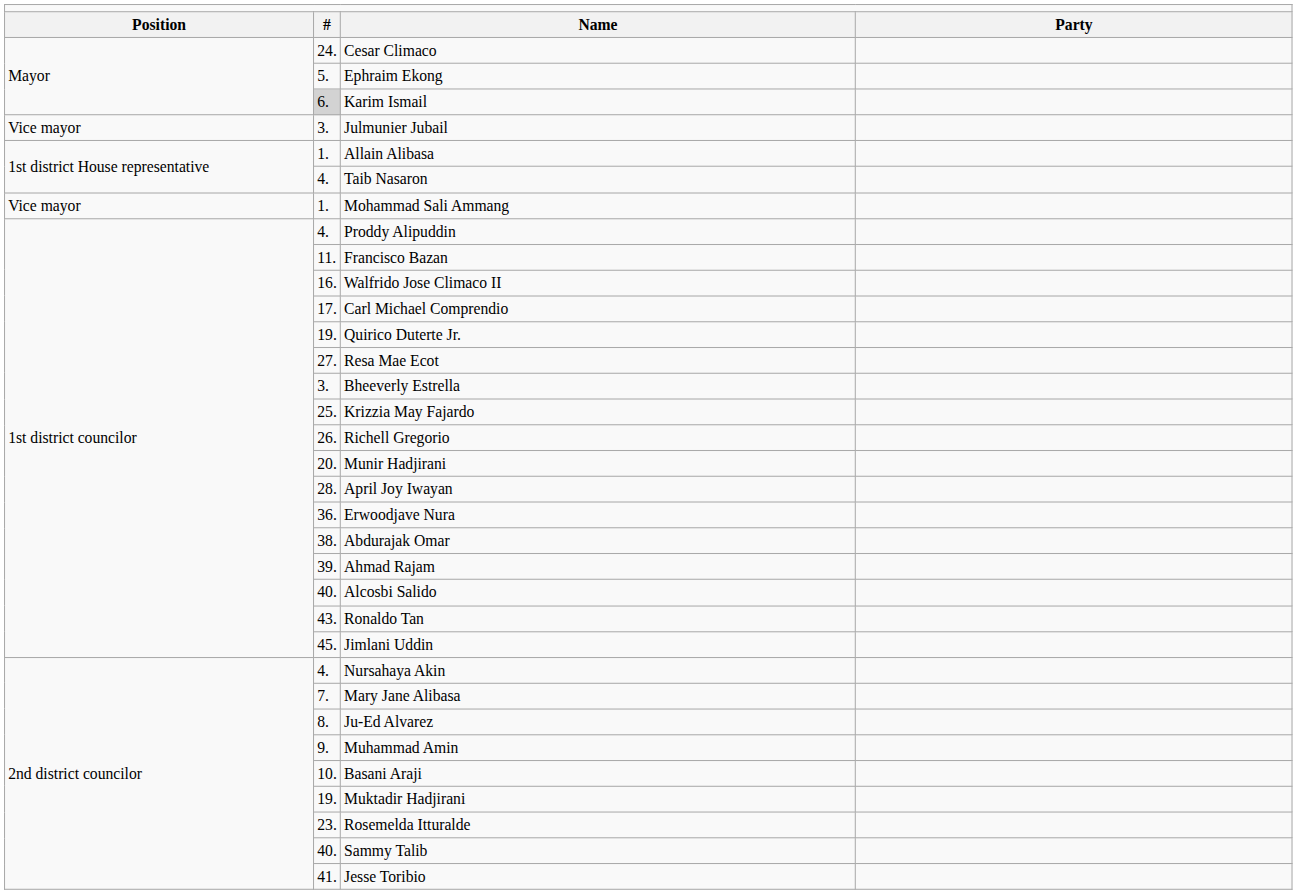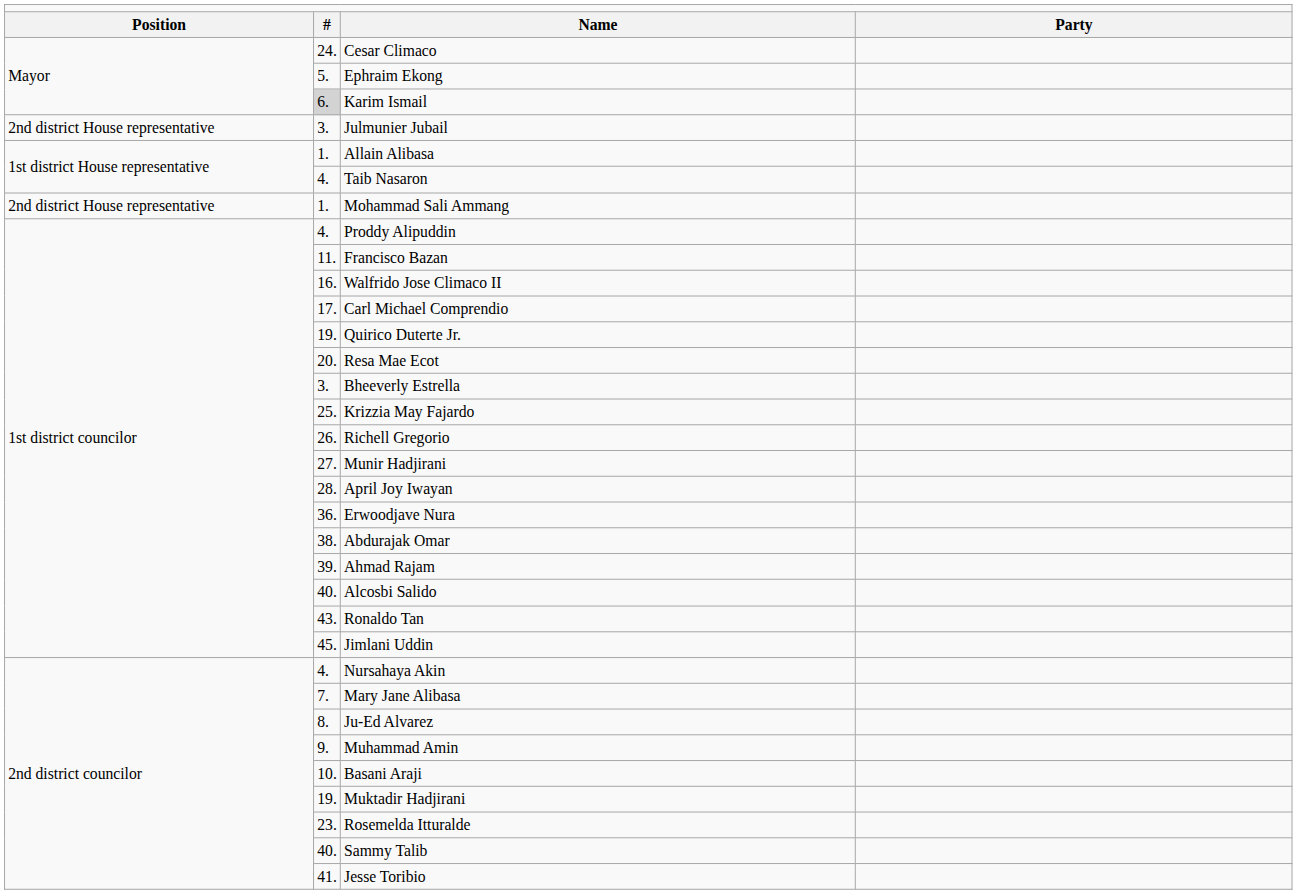(44, 128) Vice mayor -> (111, 128) 2nd district House representative
(44, 205) Vice mayor -> (111, 205) 2nd district House representative
(327, 360) 27. -> (327, 360) 20.
(327, 463) 20. -> (327, 463) 27.
